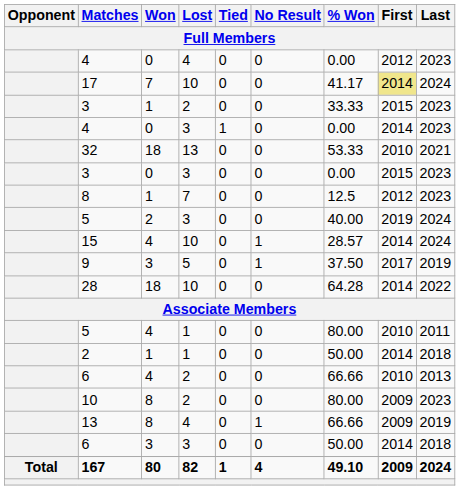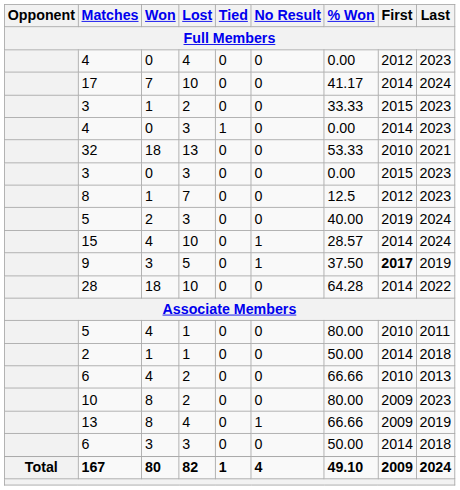(397, 83) khaki background -> (397, 83) no background
(397, 264) normal -> (397, 264) bold
